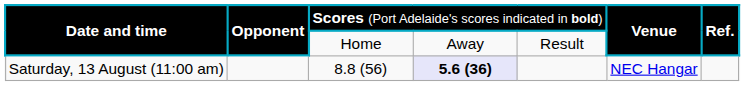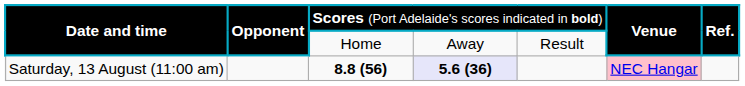(361, 68) normal -> (361, 68) bold
(654, 68) no background -> (654, 68) pink background
